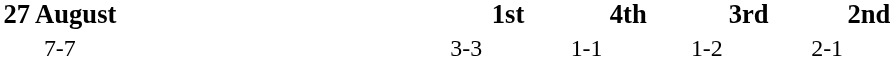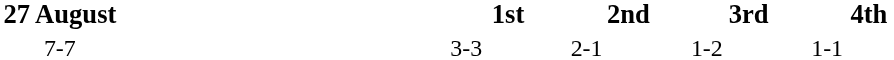columns swapped: (869, 13) <-> (628, 13)
